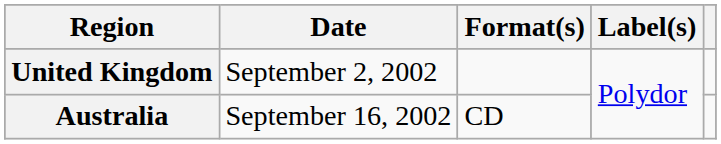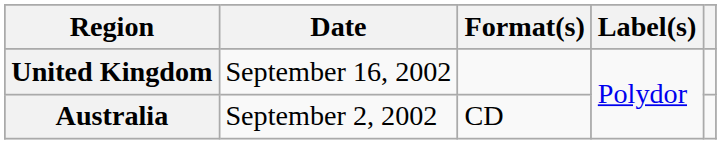(331, 71) September 2, 2002 -> (338, 71) September 16, 2002
(338, 116) September 16, 2002 -> (331, 116) September 2, 2002
